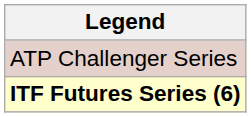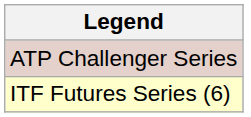(125, 93) bold -> (120, 93) normal
